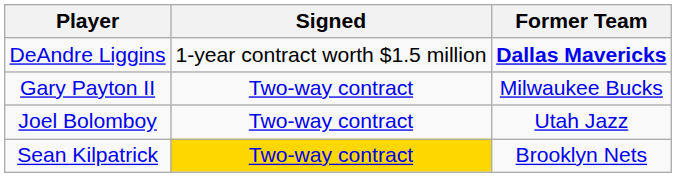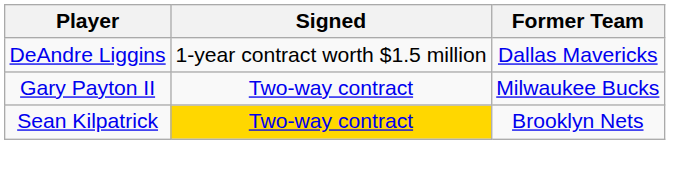(581, 54) bold -> (578, 54) normal
- row: (88, 121)
